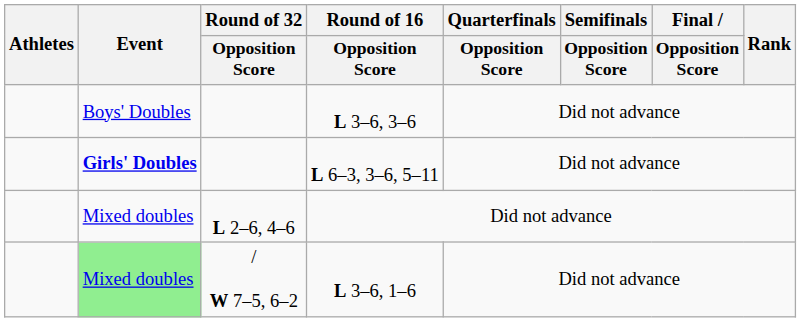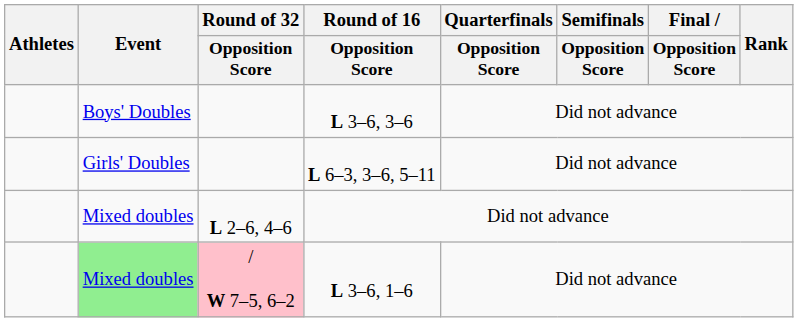(140, 164) bold -> (136, 164) normal
(254, 280) no background -> (251, 280) pink background
